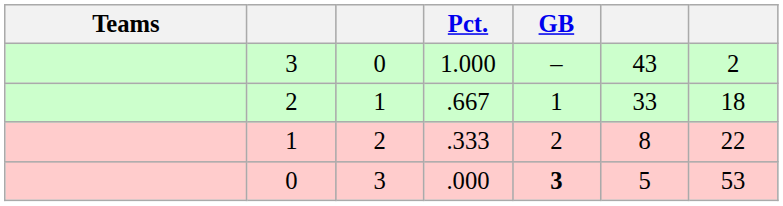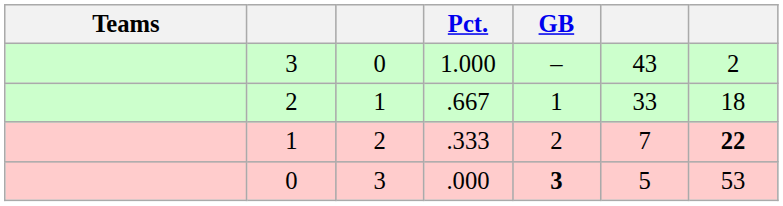(645, 141) 8 -> (645, 141) 7
(733, 141) normal -> (733, 141) bold
